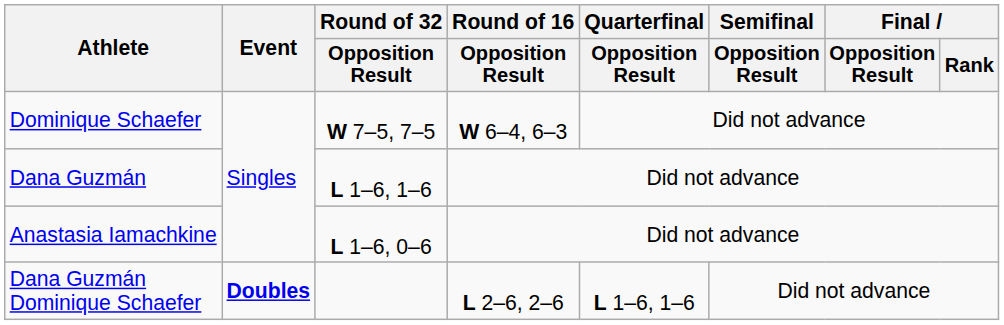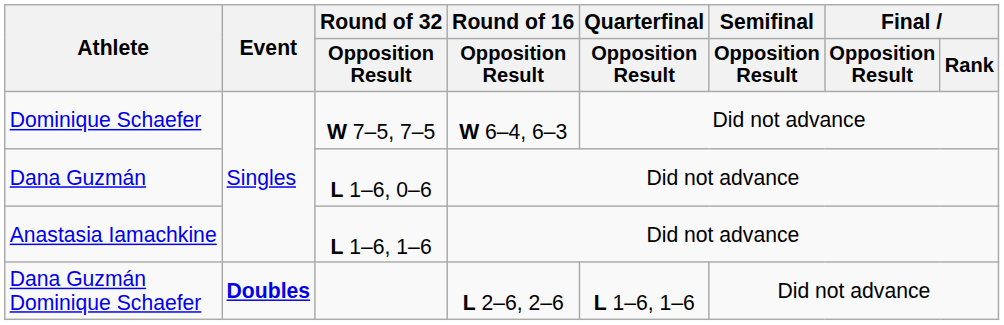(381, 189) L 1–6, 1–6 -> (381, 189) L 1–6, 0–6
(381, 246) L 1–6, 0–6 -> (381, 246) L 1–6, 1–6
